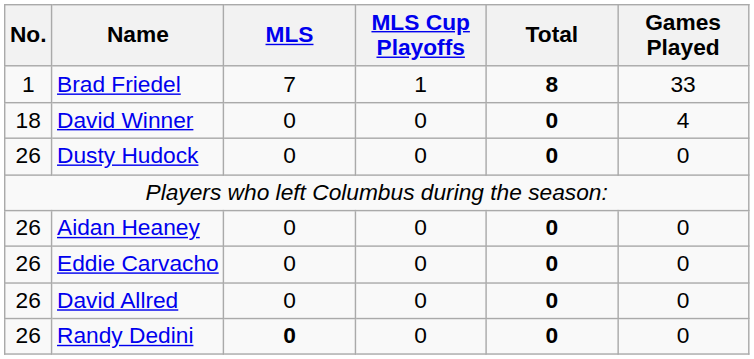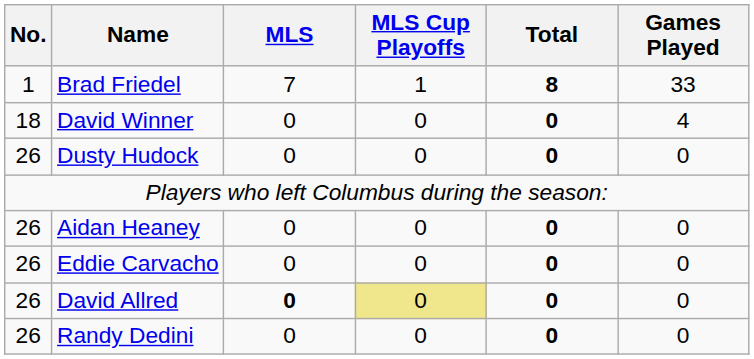(290, 300) normal -> (290, 300) bold
(421, 300) no background -> (421, 300) khaki background
(290, 336) bold -> (290, 336) normal
